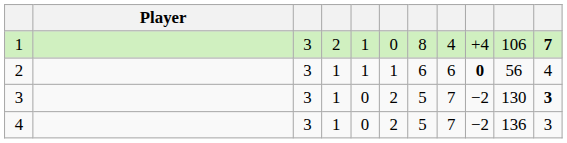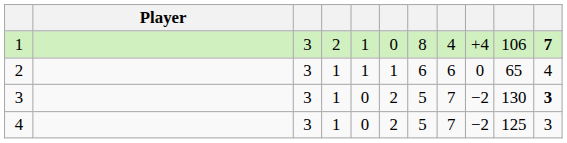(480, 71) bold -> (480, 71) normal
(514, 71) 56 -> (514, 71) 65
(514, 124) 136 -> (514, 124) 125
